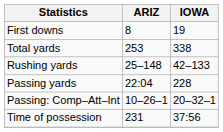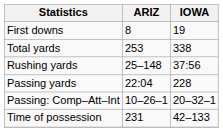(191, 65) 42–133 -> (187, 65) 37:56
(187, 118) 37:56 -> (191, 118) 42–133
